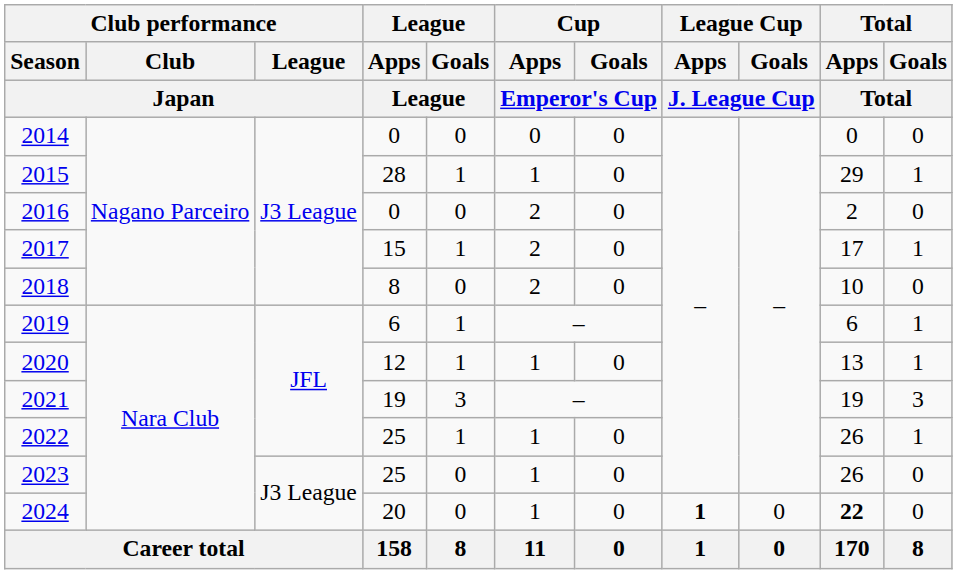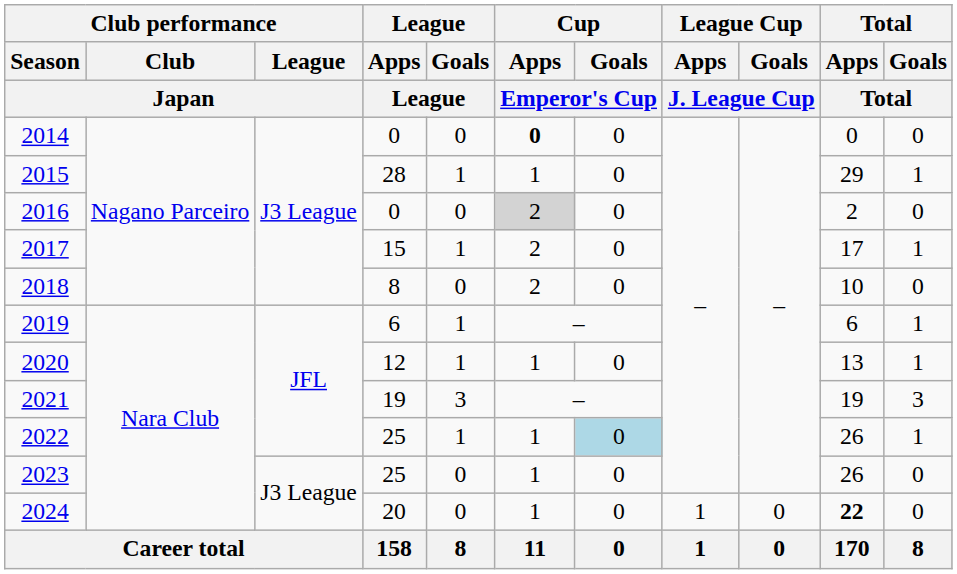(535, 135) normal -> (535, 135) bold
(535, 211) no background -> (535, 211) lightgrey background
(619, 436) no background -> (619, 436) lightblue background
(700, 511) bold -> (700, 511) normal
